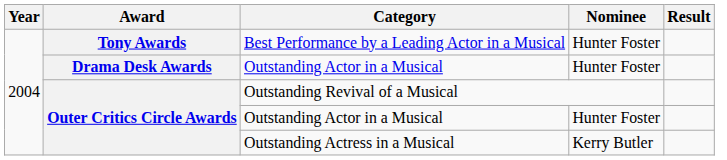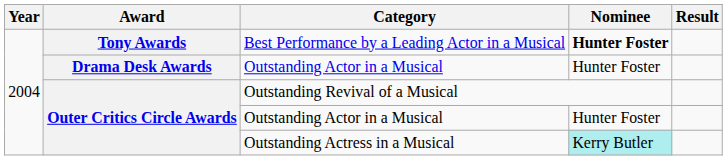(616, 42) normal -> (620, 42) bold
(613, 142) no background -> (613, 142) paleturquoise background
